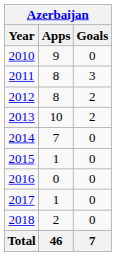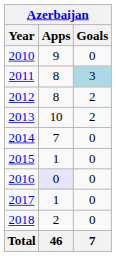(92, 76) no background -> (92, 76) lightblue background
(56, 179) no background -> (56, 179) lavender background
